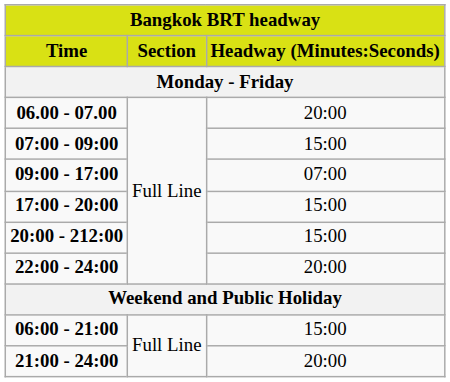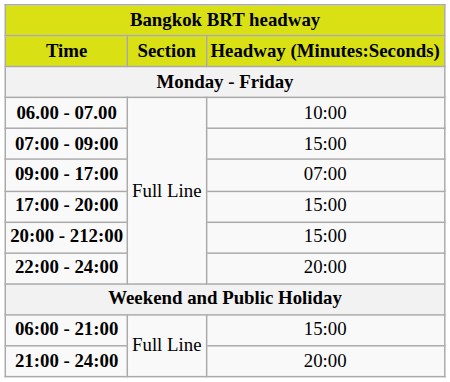(325, 113) 20:00 -> (325, 113) 10:00
